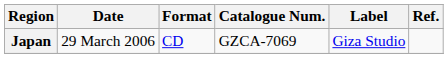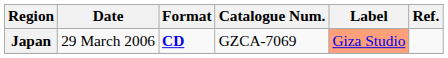(173, 41) normal -> (173, 41) bold
(369, 41) no background -> (369, 41) lightsalmon background
